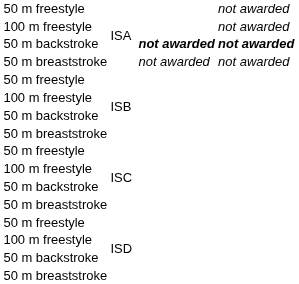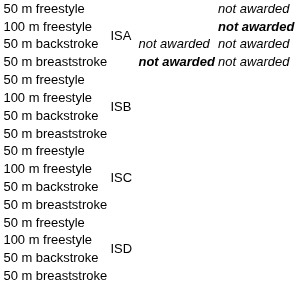(254, 26) normal -> (256, 26) bold
(177, 44) bold -> (174, 44) normal
(256, 44) bold -> (254, 44) normal
(174, 62) normal -> (177, 62) bold
